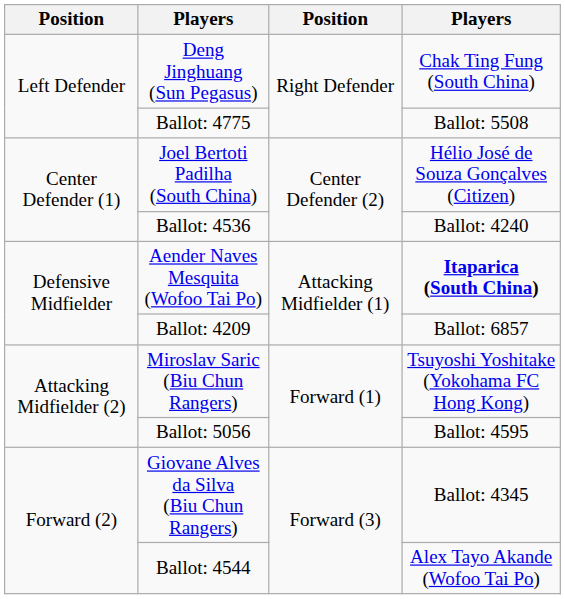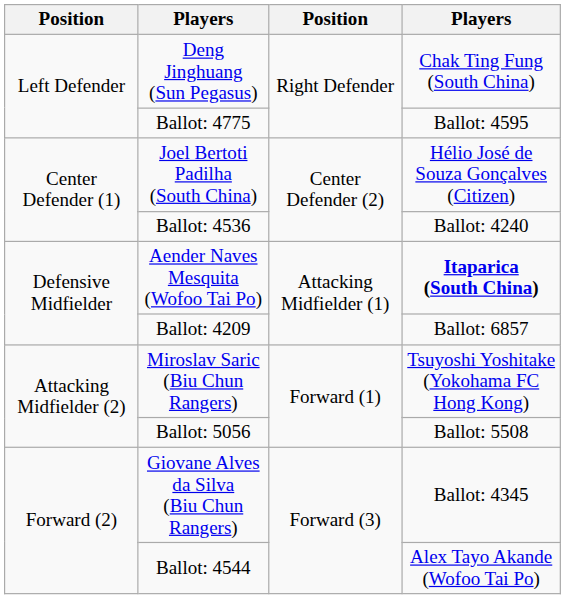(481, 122) Ballot: 5508 -> (481, 122) Ballot: 4595
(481, 432) Ballot: 4595 -> (481, 432) Ballot: 5508
